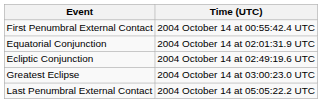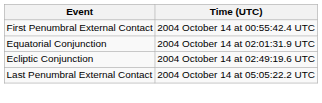- row: (43, 75)
